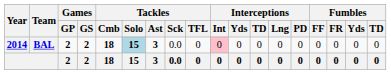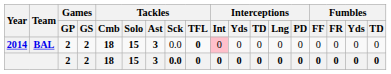(134, 45) lightblue background -> (134, 45) no background
(198, 45) normal -> (198, 45) bold
